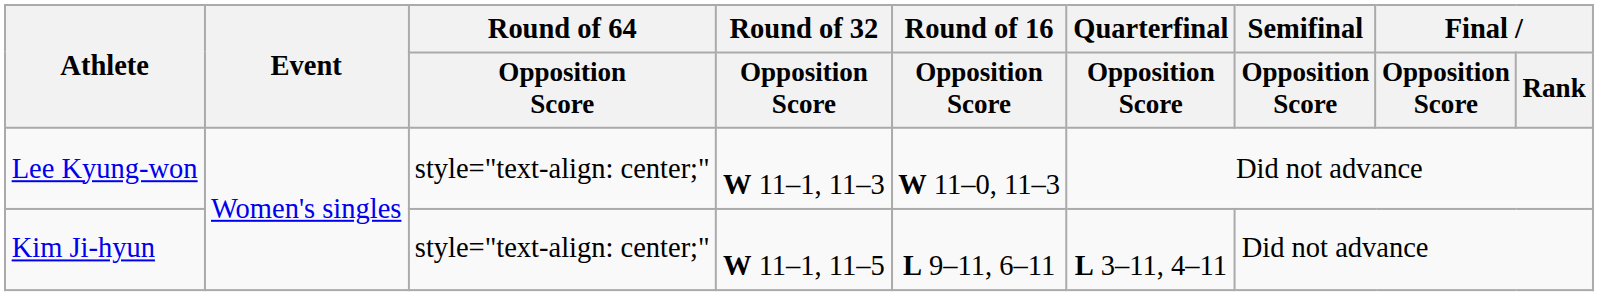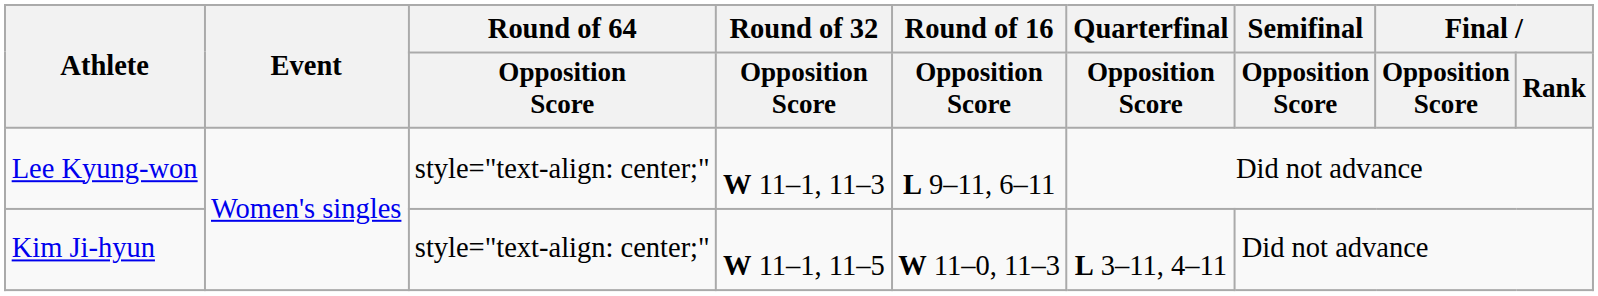(979, 185) W 11–0, 11–3 -> (979, 185) L 9–11, 6–11
(979, 265) L 9–11, 6–11 -> (979, 265) W 11–0, 11–3
